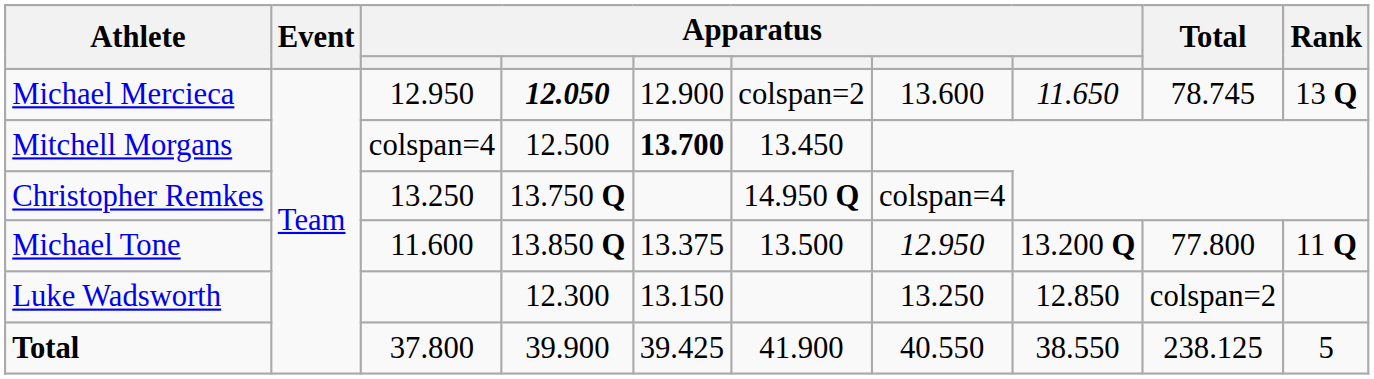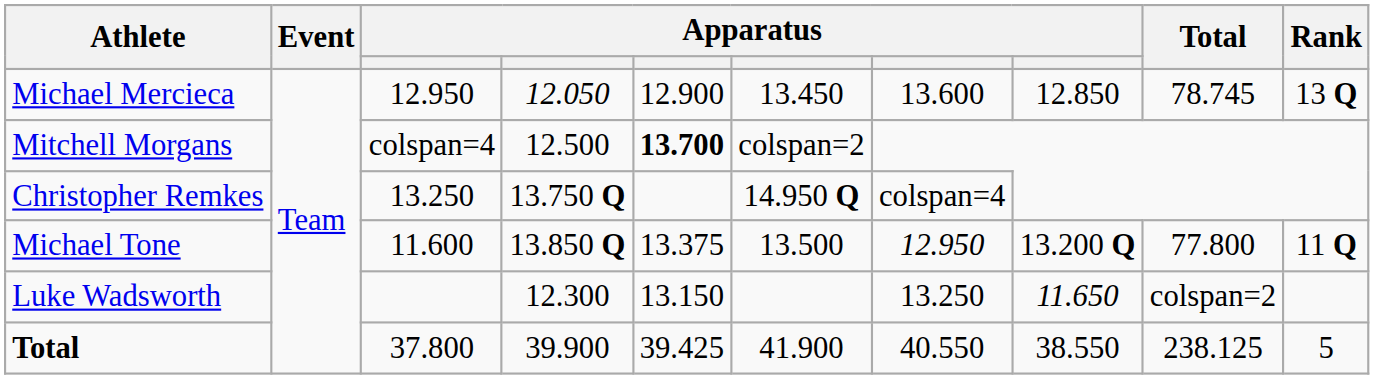(567, 94) bold -> (567, 94) normal
(801, 94) colspan=2 -> (801, 94) 13.450
(1078, 94) 11.650 -> (1078, 94) 12.850
(801, 145) 13.450 -> (801, 145) colspan=2
(1078, 296) 12.850 -> (1078, 296) 11.650
